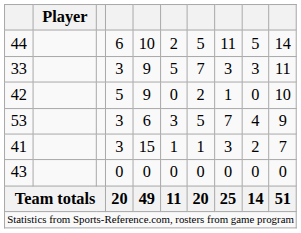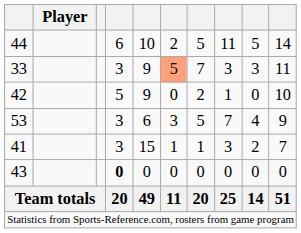(174, 69) no background -> (174, 69) lightsalmon background
(119, 172) normal -> (119, 172) bold
